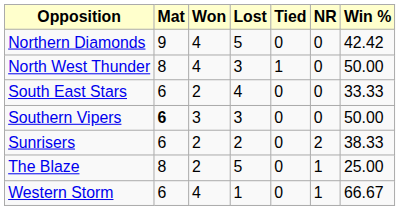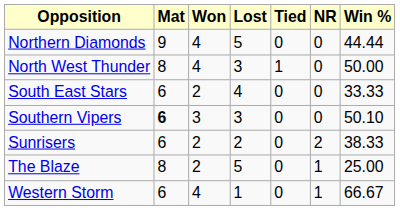(364, 42) 42.42 -> (364, 42) 44.44
(364, 117) 50.00 -> (364, 117) 50.10
